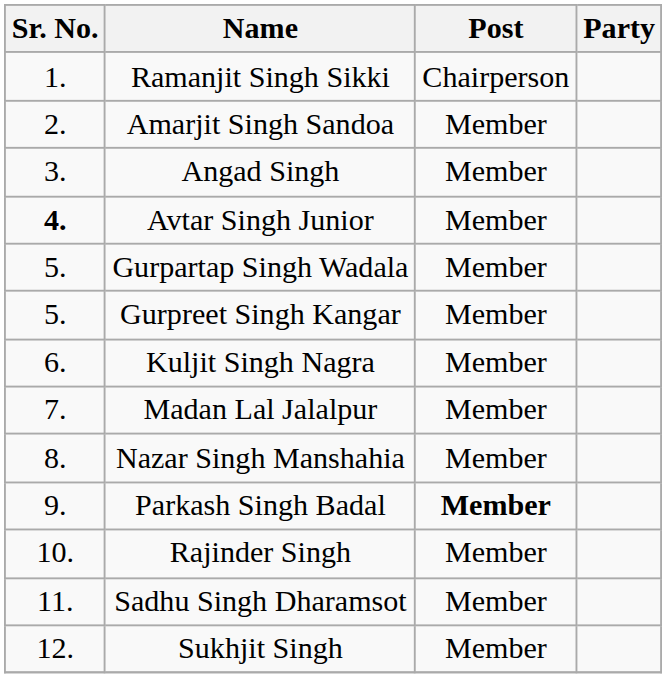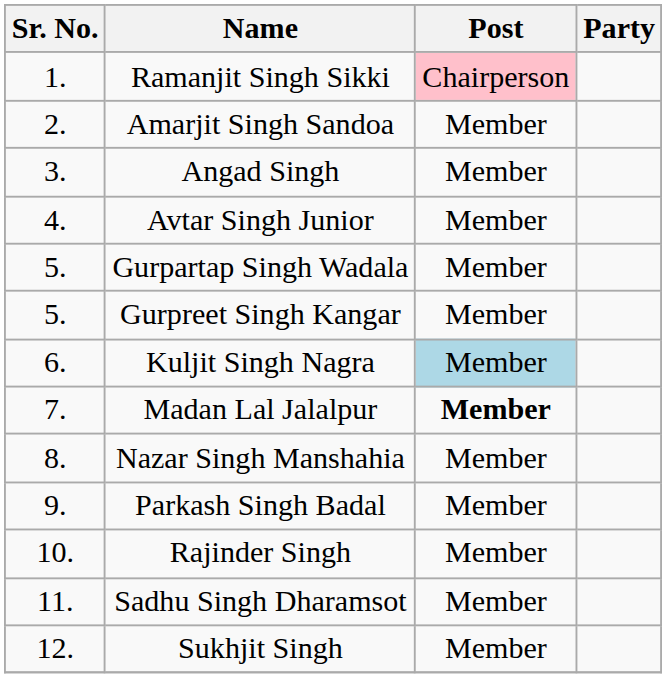(496, 76) no background -> (496, 76) pink background
(55, 219) bold -> (55, 219) normal
(496, 362) no background -> (496, 362) lightblue background
(496, 409) normal -> (496, 409) bold
(496, 505) bold -> (496, 505) normal
